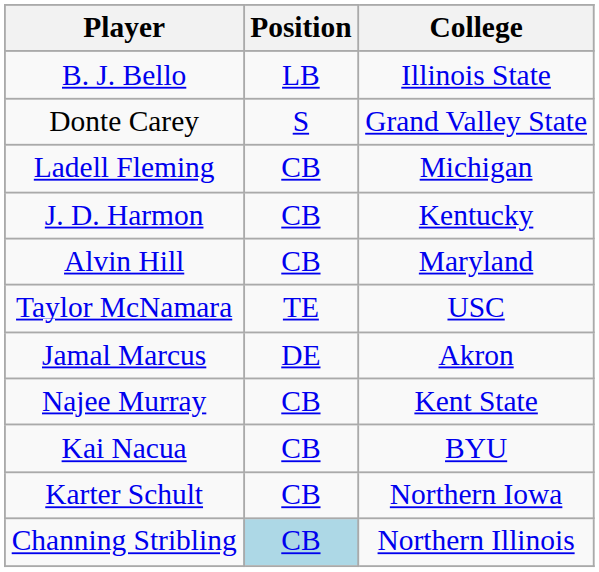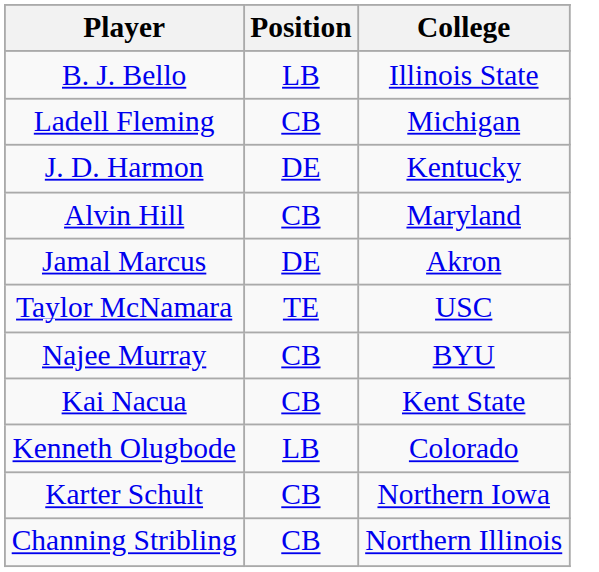- row: (124, 121)
(301, 214) CB -> (301, 167) DE
rows swapped: (124, 354) <-> (124, 307)
(476, 401) Kent State -> (464, 354) BYU
(476, 448) BYU -> (464, 401) Kent State
+ row: (124, 448)
(301, 541) lightblue background -> (301, 541) no background
